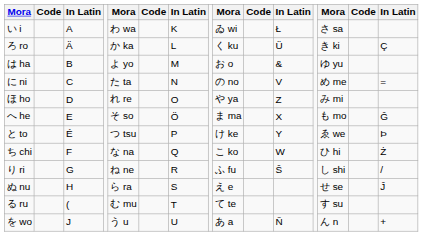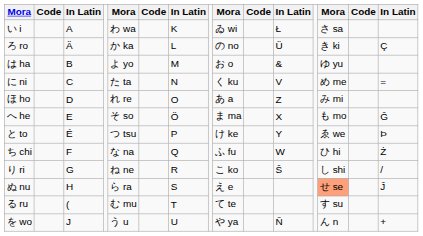(227, 46) く ku -> (227, 46) の no
(227, 81) の no -> (227, 81) く ku
(227, 99) や ya -> (224, 99) あ a
(227, 151) こ ko -> (226, 151) ふ fu
(226, 169) ふ fu -> (227, 169) こ ko
(332, 187) no background -> (332, 187) lightsalmon background
(224, 222) あ a -> (227, 222) や ya
